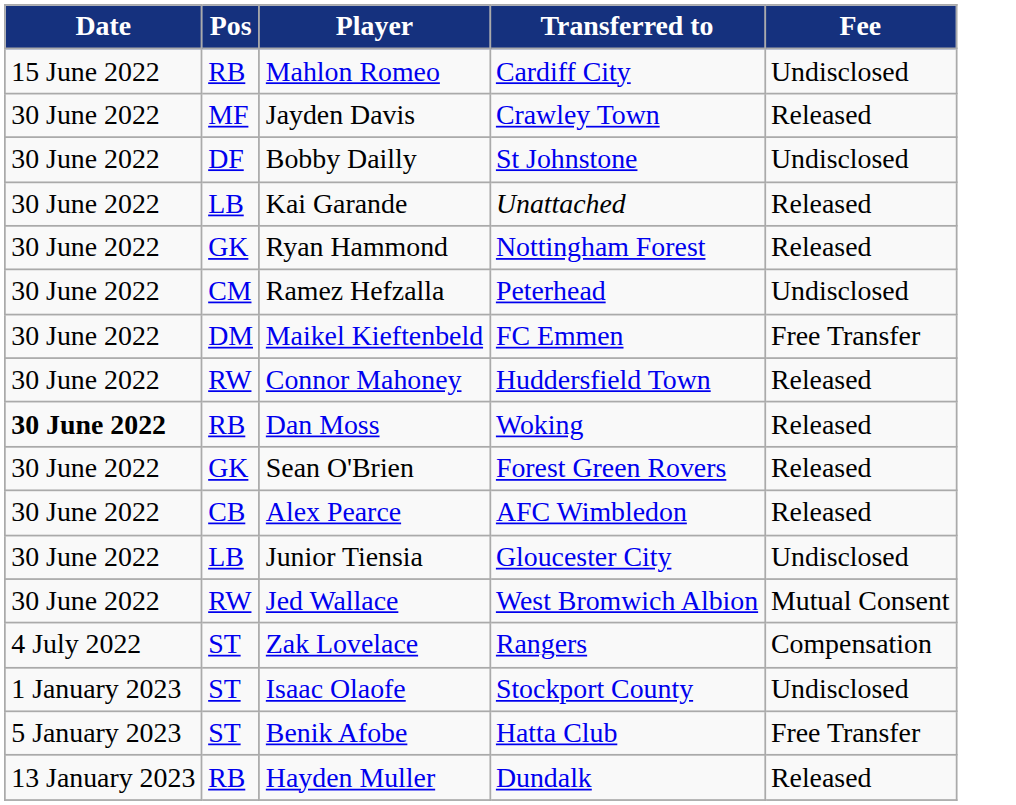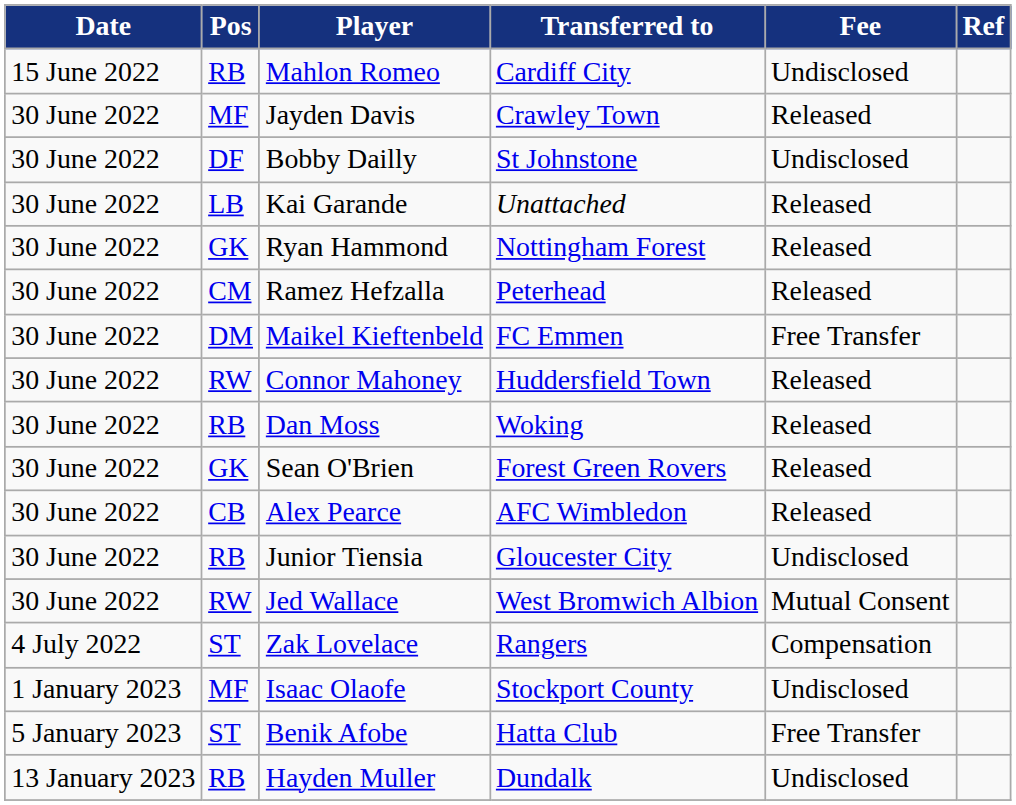+ column: (983, 26)
(840, 291) Undisclosed -> (821, 291) Released
(89, 423) bold -> (86, 423) normal
(226, 556) LB -> (227, 556) RB
(224, 688) ST -> (228, 688) MF
(821, 777) Released -> (840, 777) Undisclosed
